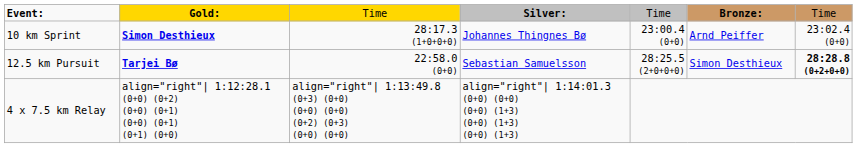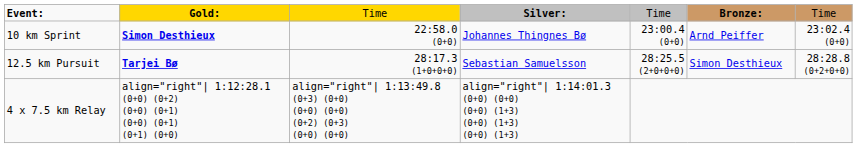(434, 35) 28:17.3 (1+0+0+0) -> (436, 35) 22:58.0 (0+0)
(436, 64) 22:58.0 (0+0) -> (434, 64) 28:17.3 (1+0+0+0)
(827, 64) bold -> (827, 64) normal
